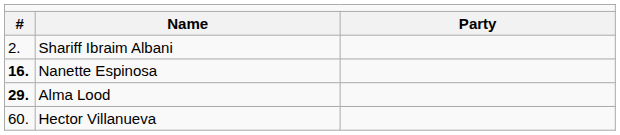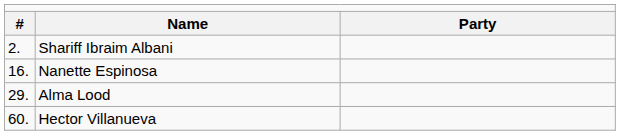(18, 71) bold -> (18, 71) normal
(18, 95) bold -> (18, 95) normal
